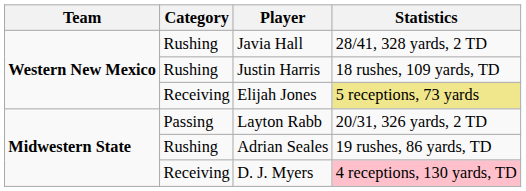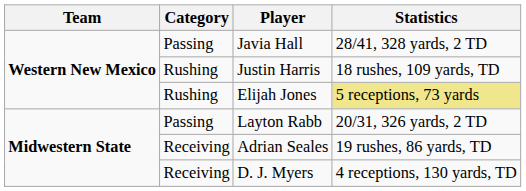(191, 43) Rushing -> (188, 43) Passing
(197, 95) Receiving -> (191, 95) Rushing
(191, 147) Rushing -> (197, 147) Receiving
(426, 173) pink background -> (426, 173) no background
